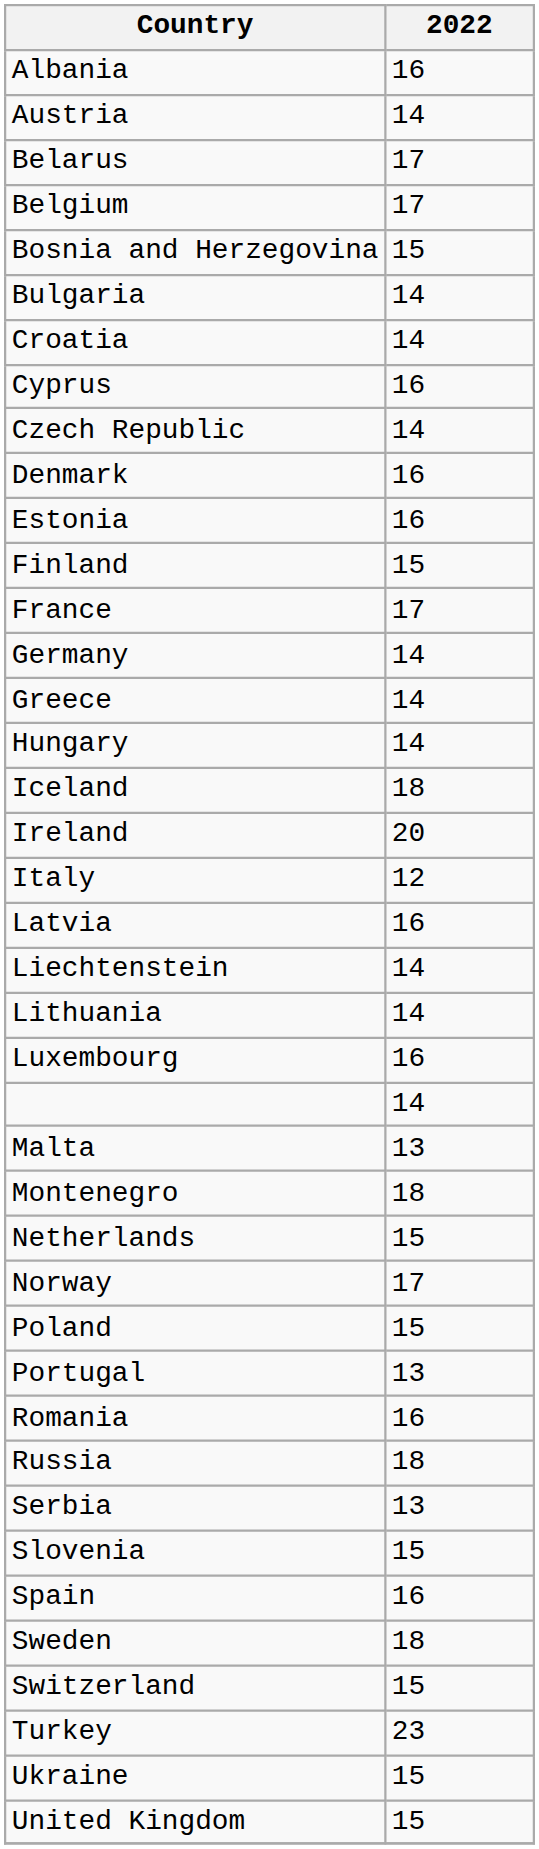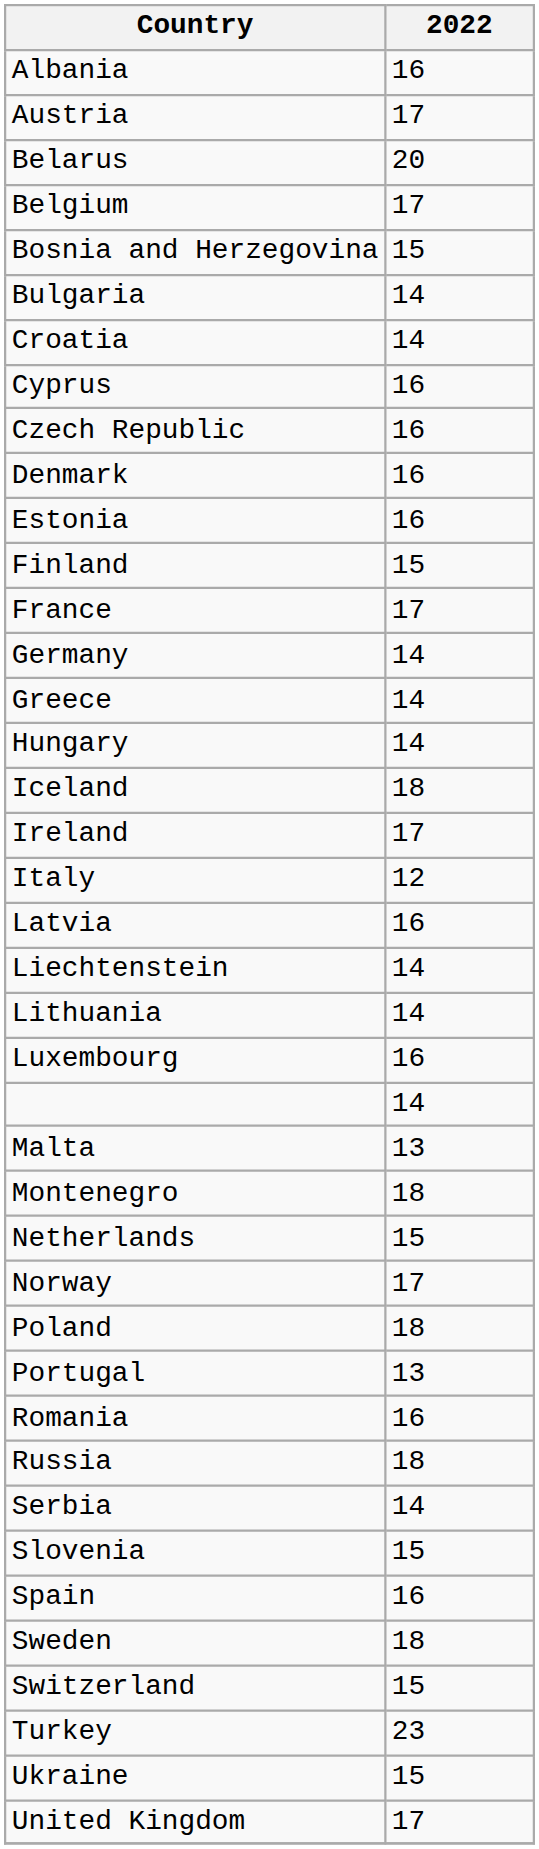(409, 118) 14 -> (409, 118) 17
(409, 162) 17 -> (409, 162) 20
(409, 432) 14 -> (409, 432) 16
(409, 835) 20 -> (409, 835) 17
(409, 1329) 15 -> (409, 1329) 18
(409, 1508) 13 -> (409, 1508) 14
(409, 1822) 15 -> (409, 1822) 17
